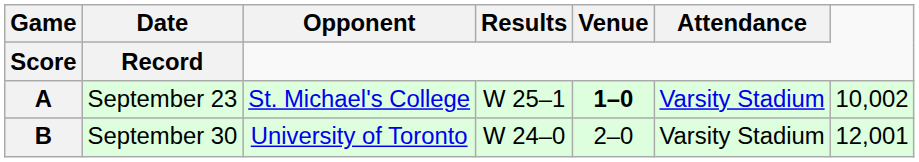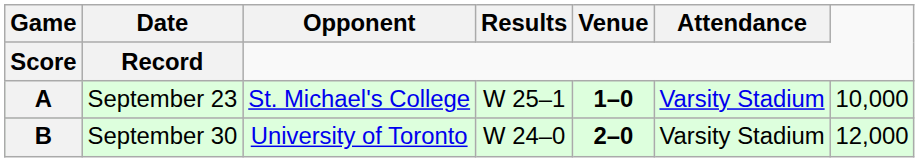(872, 99) 10,002 -> (872, 99) 10,000
(613, 136) normal -> (613, 136) bold
(872, 136) 12,001 -> (872, 136) 12,000
